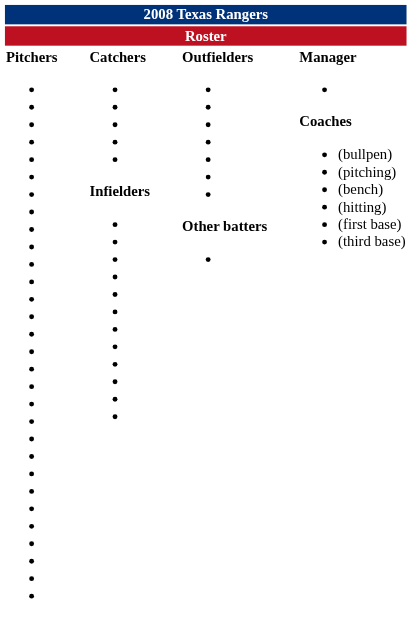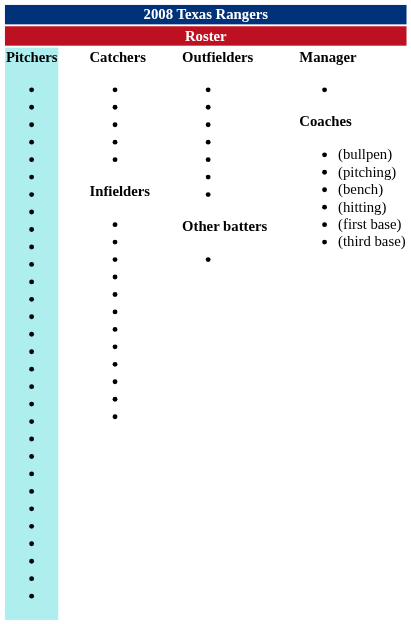(32, 327) no background -> (32, 327) paleturquoise background
